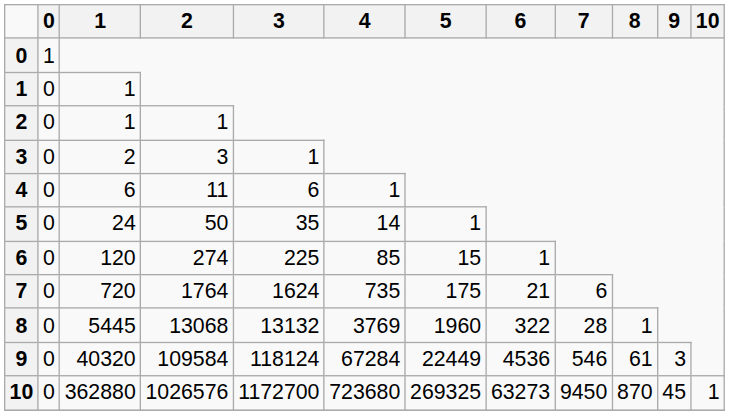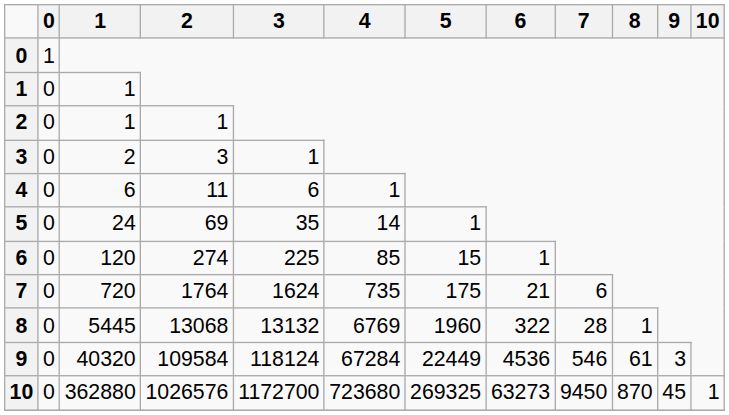(217, 223) 50 -> (217, 223) 69
(377, 325) 3769 -> (377, 325) 6769
